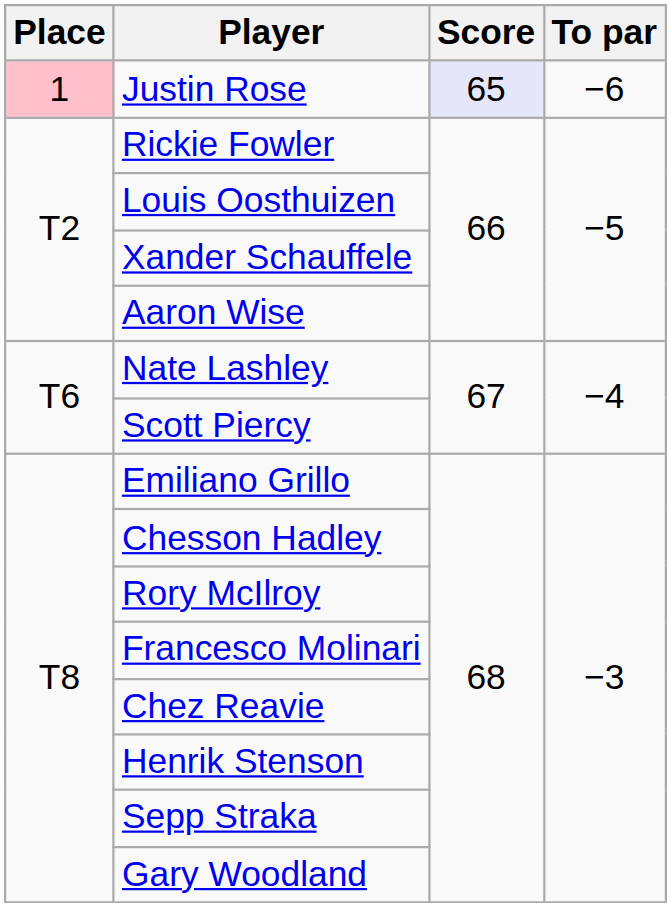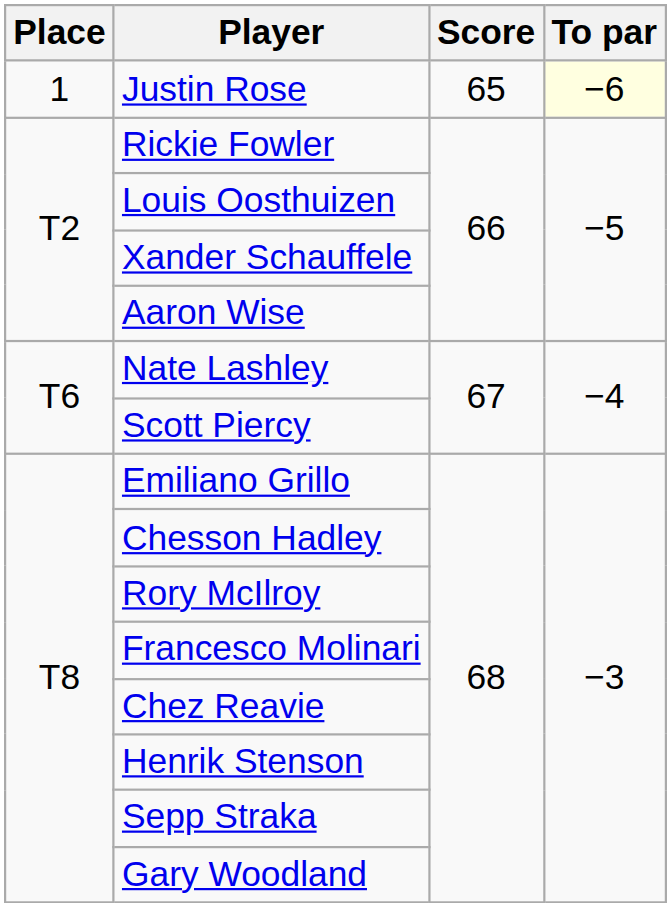(59, 88) pink background -> (59, 88) no background
(486, 88) lavender background -> (486, 88) no background
(604, 88) no background -> (604, 88) lightyellow background
